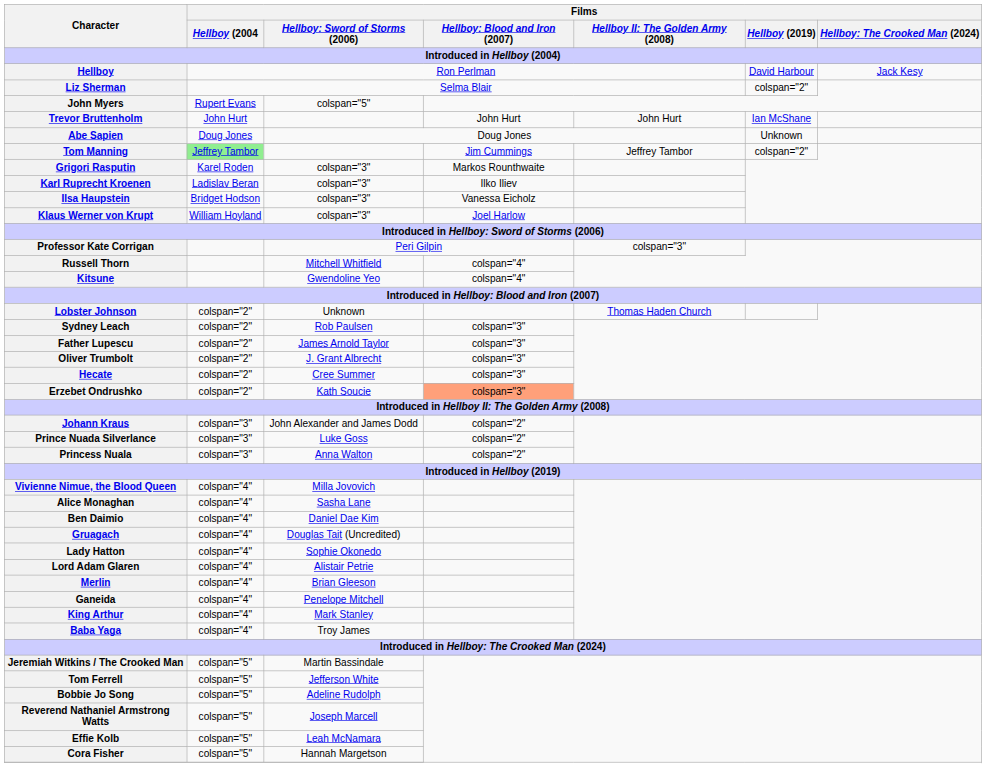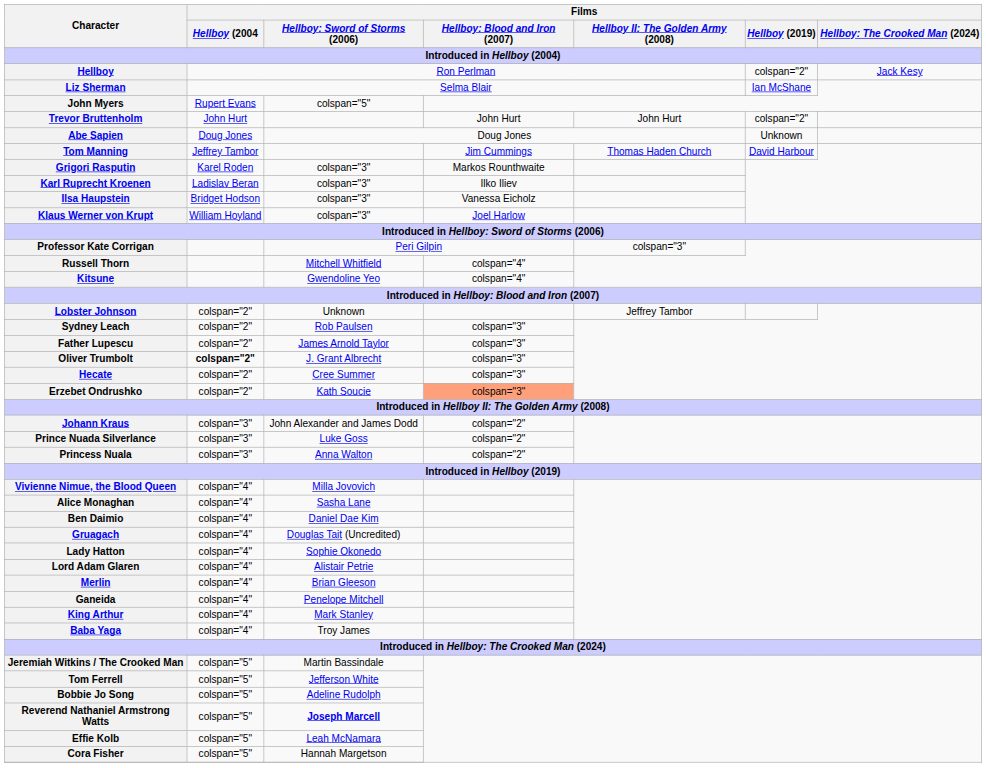(781, 71) David Harbour -> (781, 71) colspan="2"
(781, 87) colspan="2" -> (781, 87) Ian McShane
(781, 119) Ian McShane -> (781, 119) colspan="2"
(225, 151) lightgreen background -> (225, 151) no background
(659, 151) Jeffrey Tambor -> (659, 151) Thomas Haden Church
(781, 151) colspan="2" -> (781, 151) David Harbour
(659, 311) Thomas Haden Church -> (659, 311) Jeffrey Tambor
(225, 359) normal -> (225, 359) bold
(344, 716) normal -> (344, 716) bold
